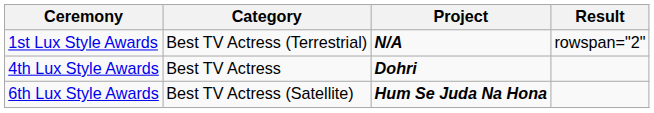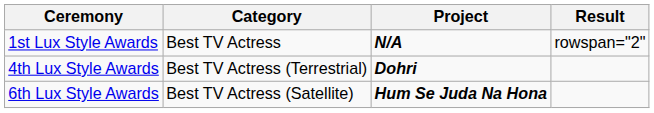(267, 42) Best TV Actress (Terrestrial) -> (224, 42) Best TV Actress
(224, 68) Best TV Actress -> (267, 68) Best TV Actress (Terrestrial)
